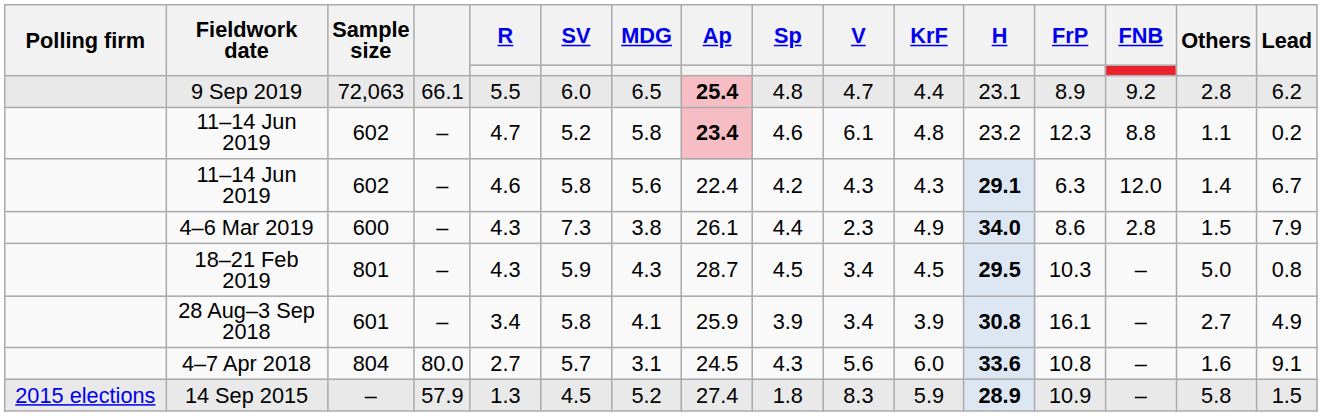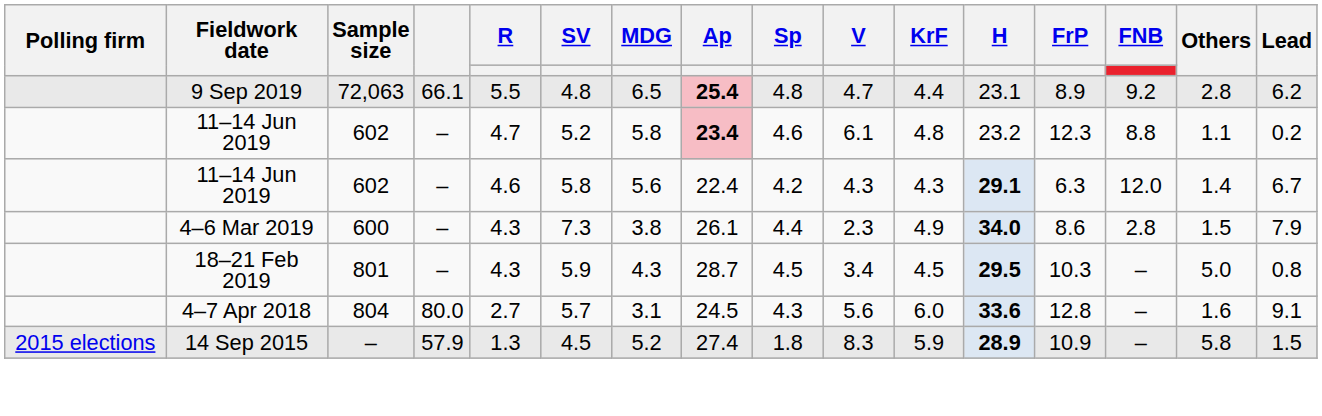(576, 91) 6.0 -> (576, 91) 4.8
- row: (247, 322)
(1070, 364) 10.8 -> (1070, 311) 12.8
